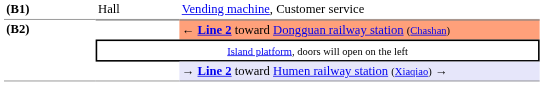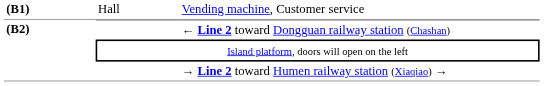(316, 30) lightsalmon background -> (316, 30) no background
(315, 71) lavender background -> (315, 71) no background
